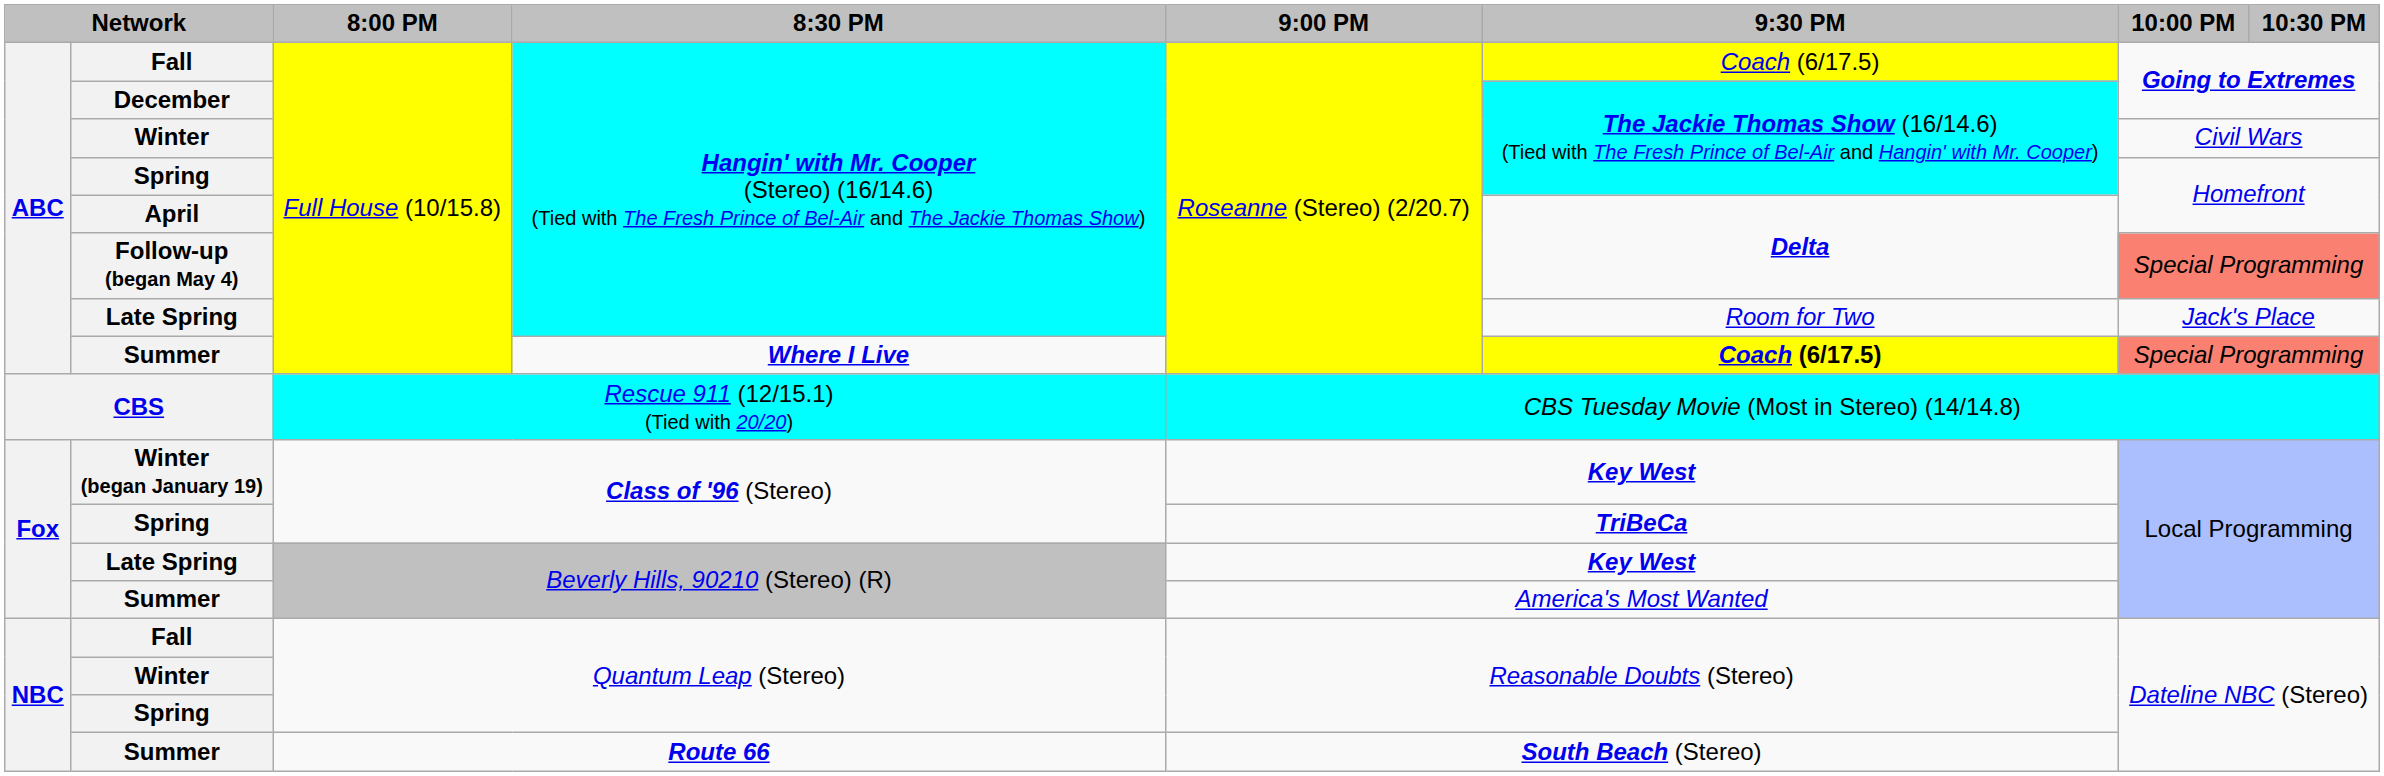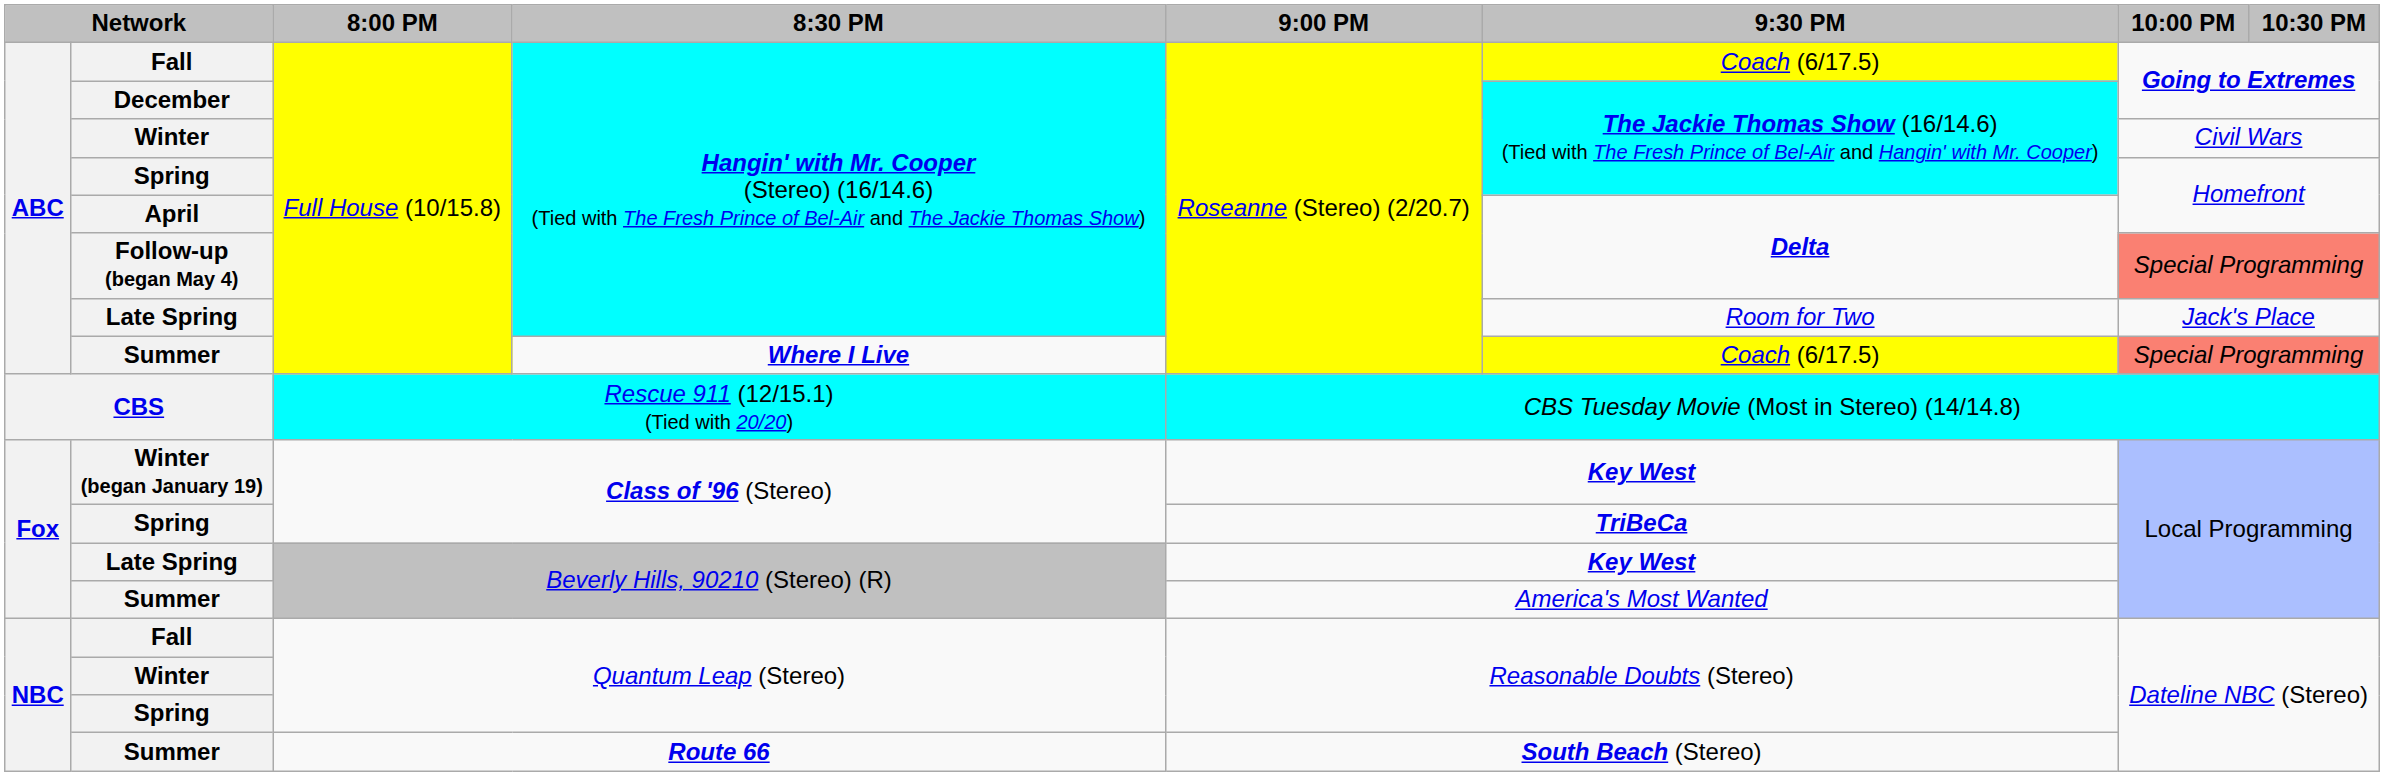(1800, 355) bold -> (1800, 355) normal
